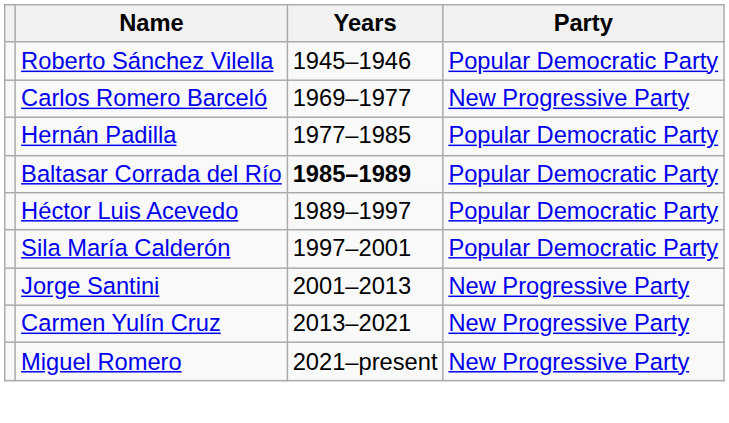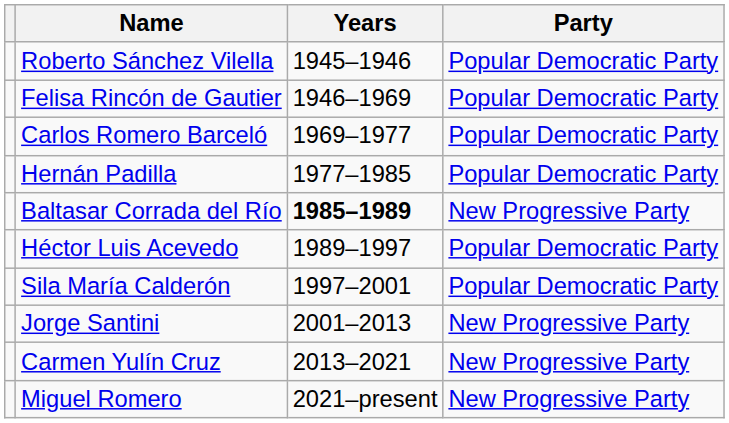+ row: (151, 98)
(569, 98) New Progressive Party -> (583, 135) Popular Democratic Party
(583, 173) Popular Democratic Party -> (569, 211) New Progressive Party
